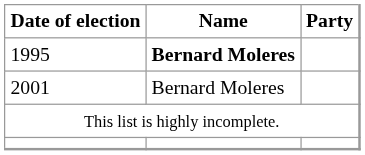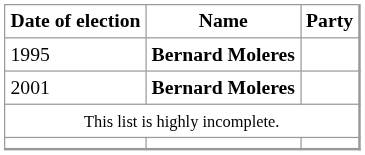(218, 87) normal -> (223, 87) bold
